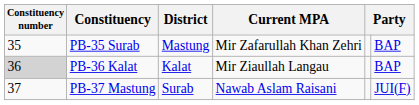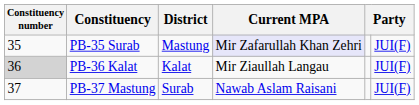(289, 45) no background -> (289, 45) lavender background
(388, 45) BAP -> (392, 45) JUI(F)
(388, 67) BAP -> (392, 67) JUI(F)
